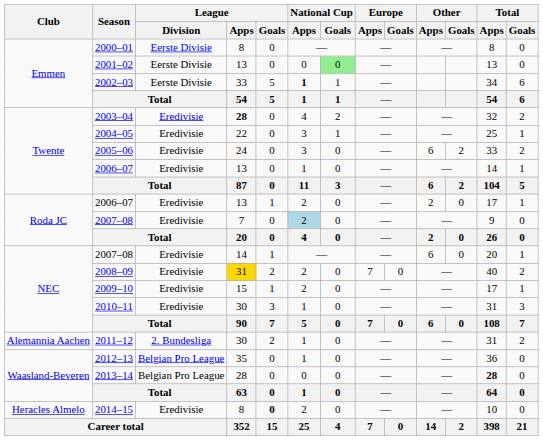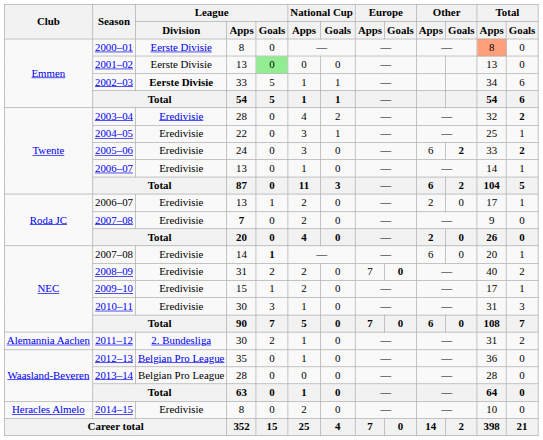(492, 47) no background -> (492, 47) lightsalmon background
(272, 64) no background -> (272, 64) lightgreen background
(338, 64) lightgreen background -> (338, 64) no background
(181, 82) normal -> (181, 82) bold
(304, 82) bold -> (304, 82) normal
(242, 116) bold -> (242, 116) normal
(522, 116) normal -> (522, 116) bold
(461, 151) normal -> (461, 151) bold
(522, 151) normal -> (522, 151) bold
(242, 220) normal -> (242, 220) bold
(304, 220) lightblue background -> (304, 220) no background
(272, 254) normal -> (272, 254) bold
(242, 271) gold background -> (242, 271) no background
(400, 271) normal -> (400, 271) bold
(492, 375) bold -> (492, 375) normal
(272, 409) bold -> (272, 409) normal
